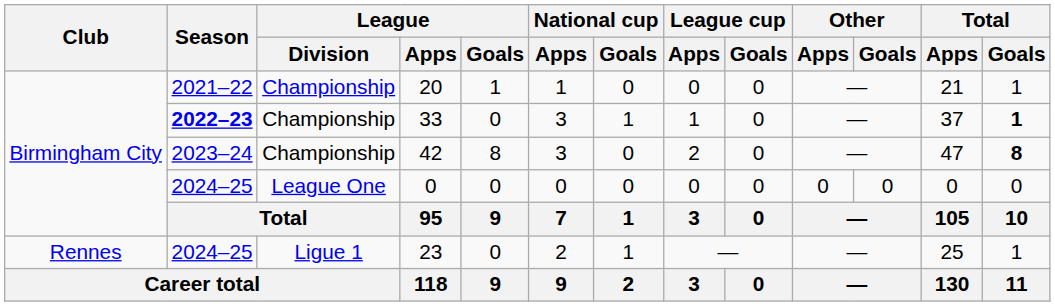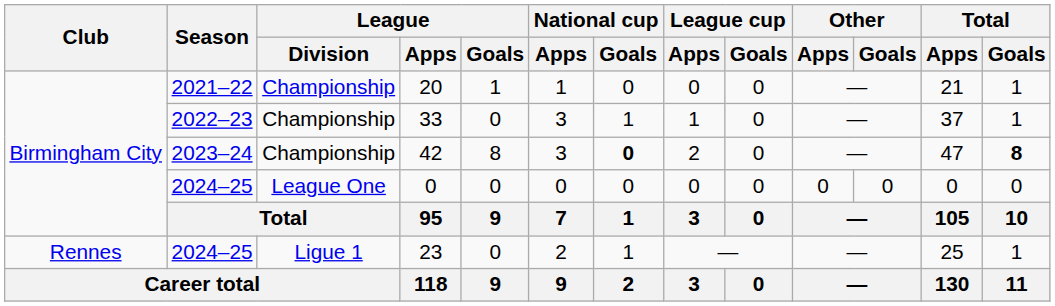(212, 119) bold -> (212, 119) normal
(1017, 119) bold -> (1017, 119) normal
(628, 152) normal -> (628, 152) bold
